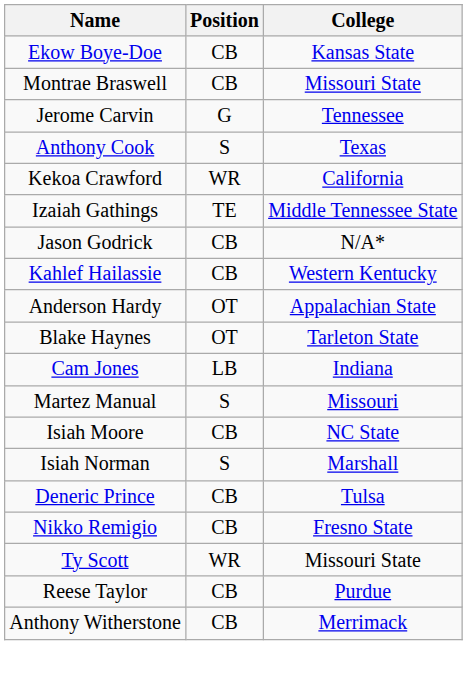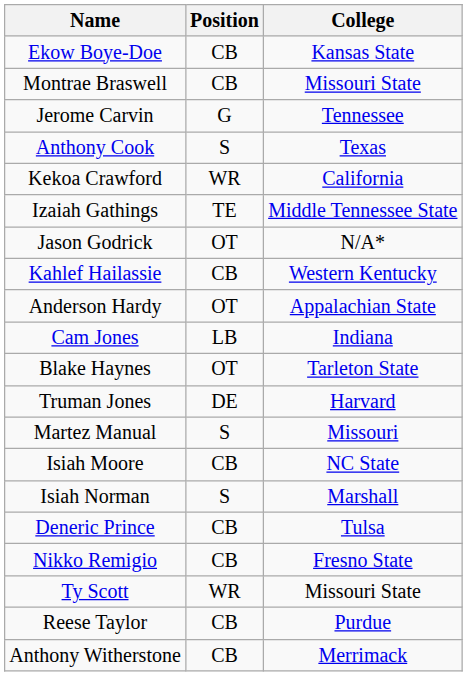(224, 242) CB -> (224, 242) OT
rows swapped: (95, 337) <-> (95, 369)
+ row: (95, 400)
